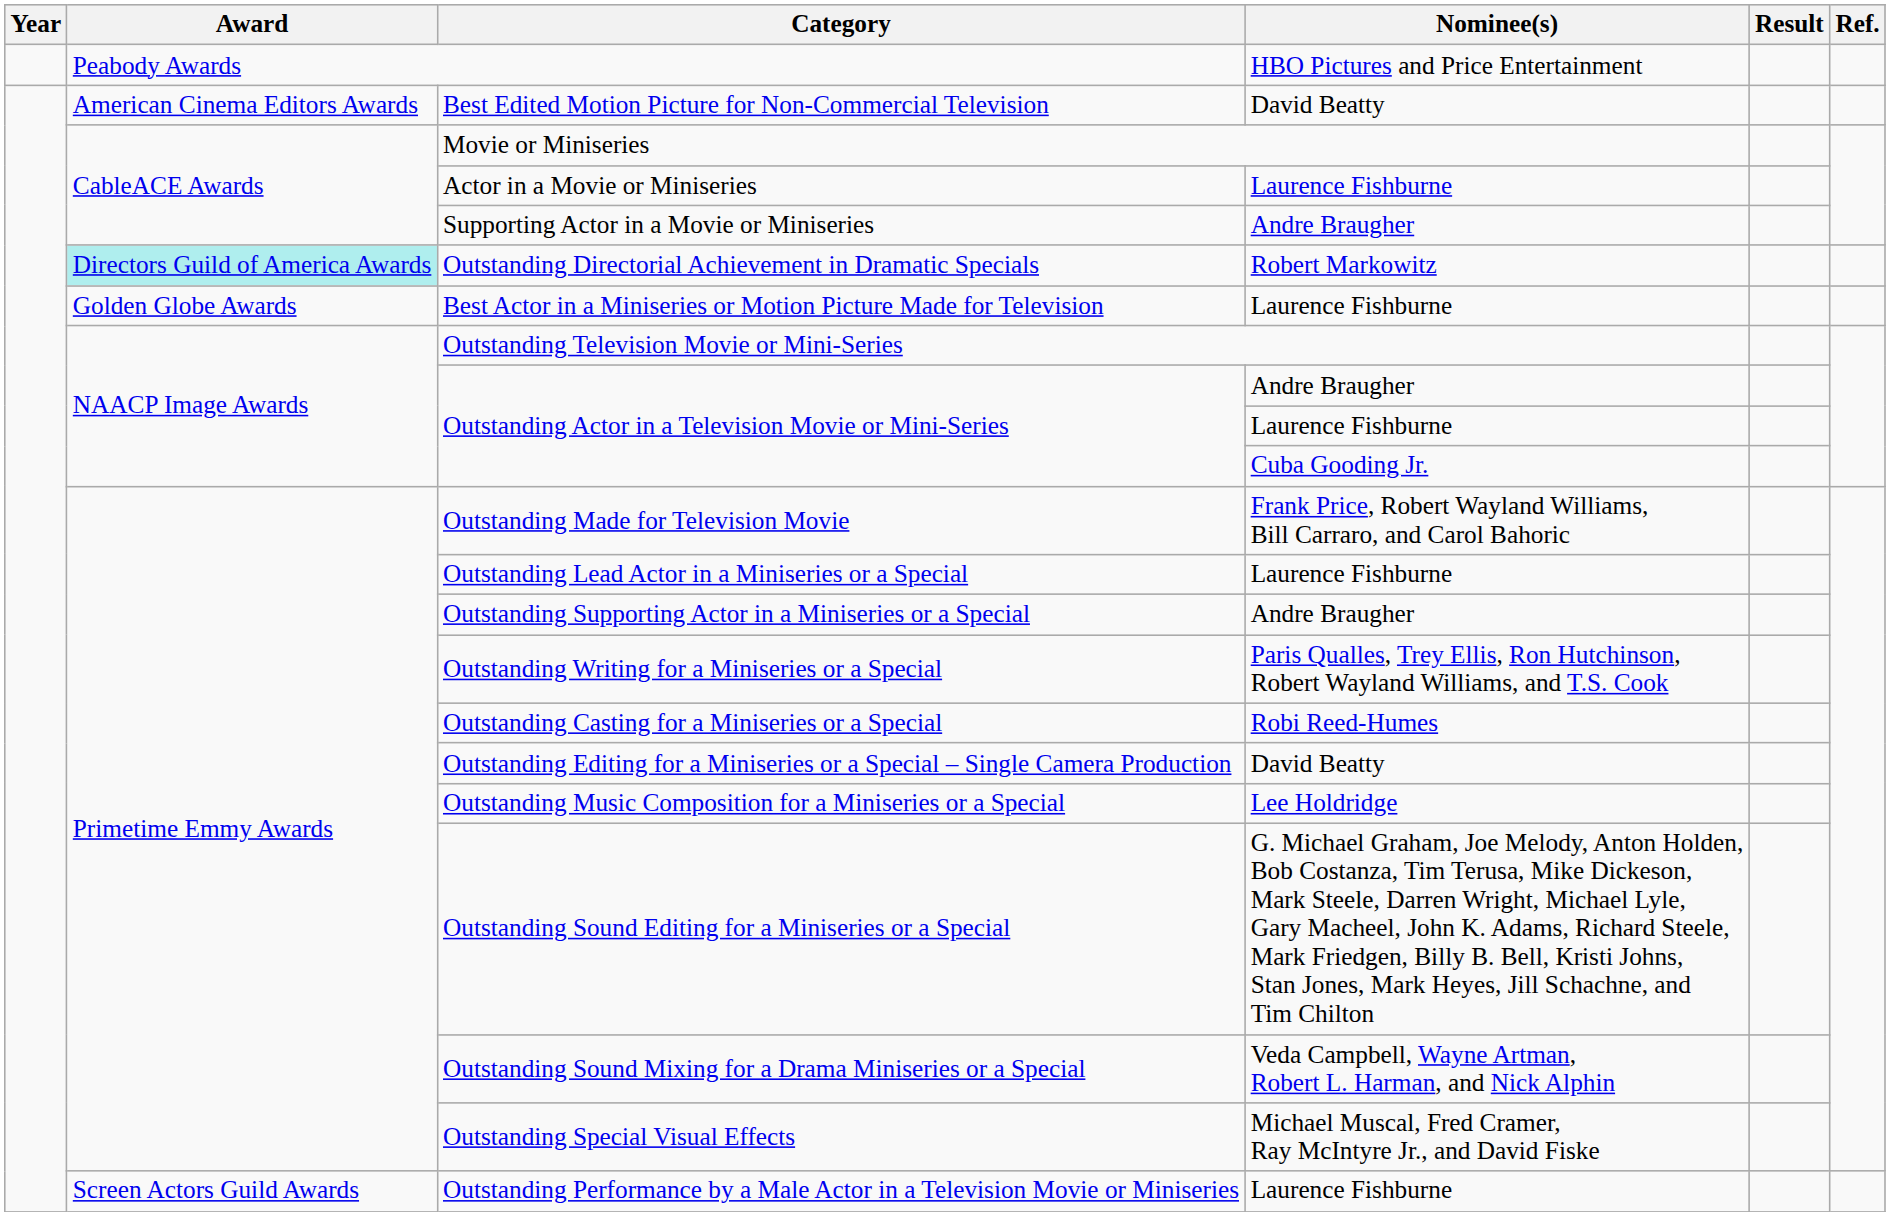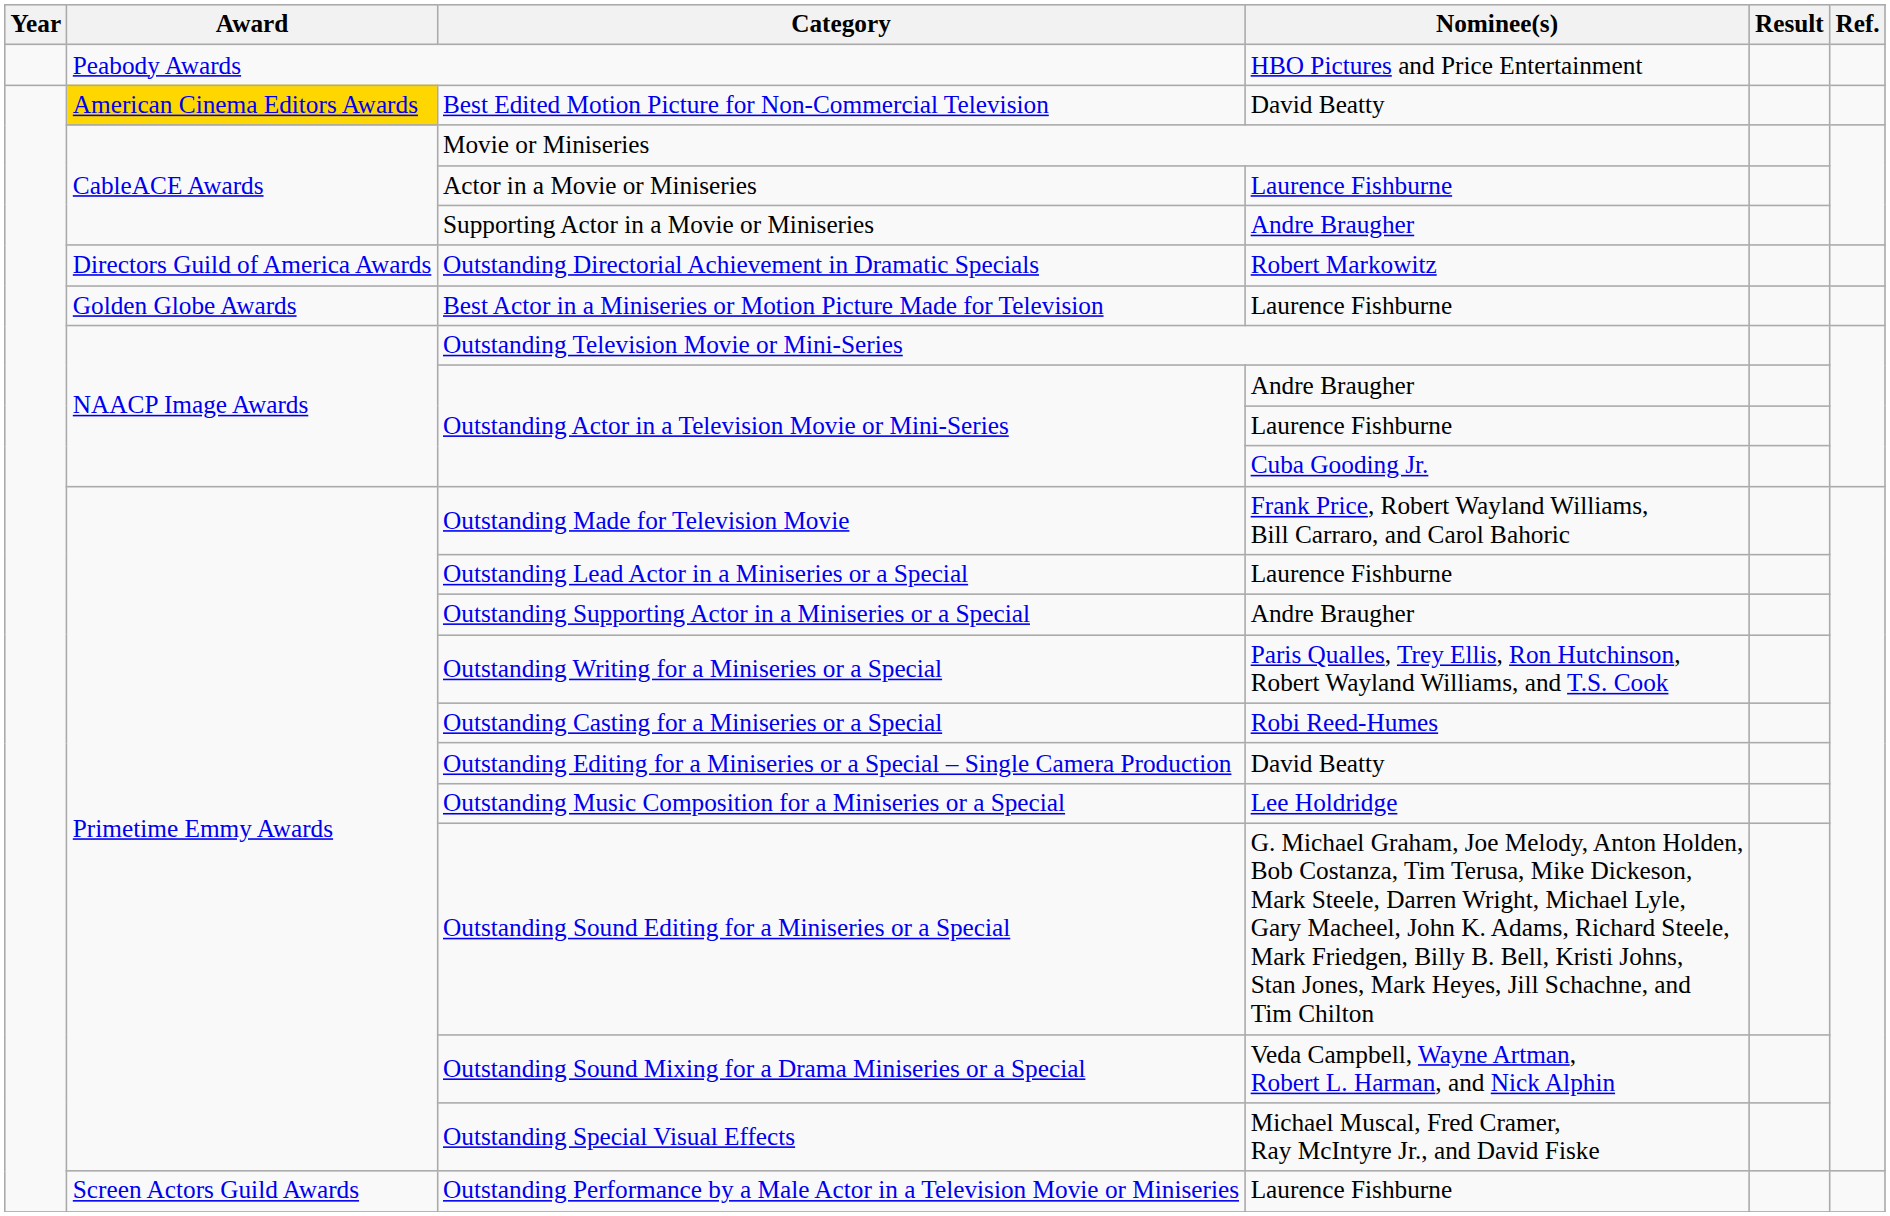(245, 104) no background -> (245, 104) gold background
(252, 265) paleturquoise background -> (252, 265) no background
